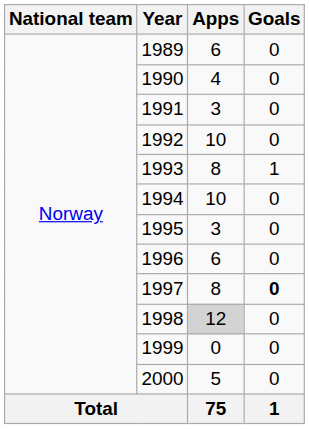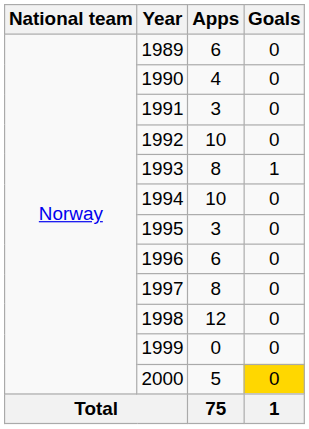(274, 288) bold -> (274, 288) normal
(216, 318) lightgrey background -> (216, 318) no background
(274, 378) no background -> (274, 378) gold background
